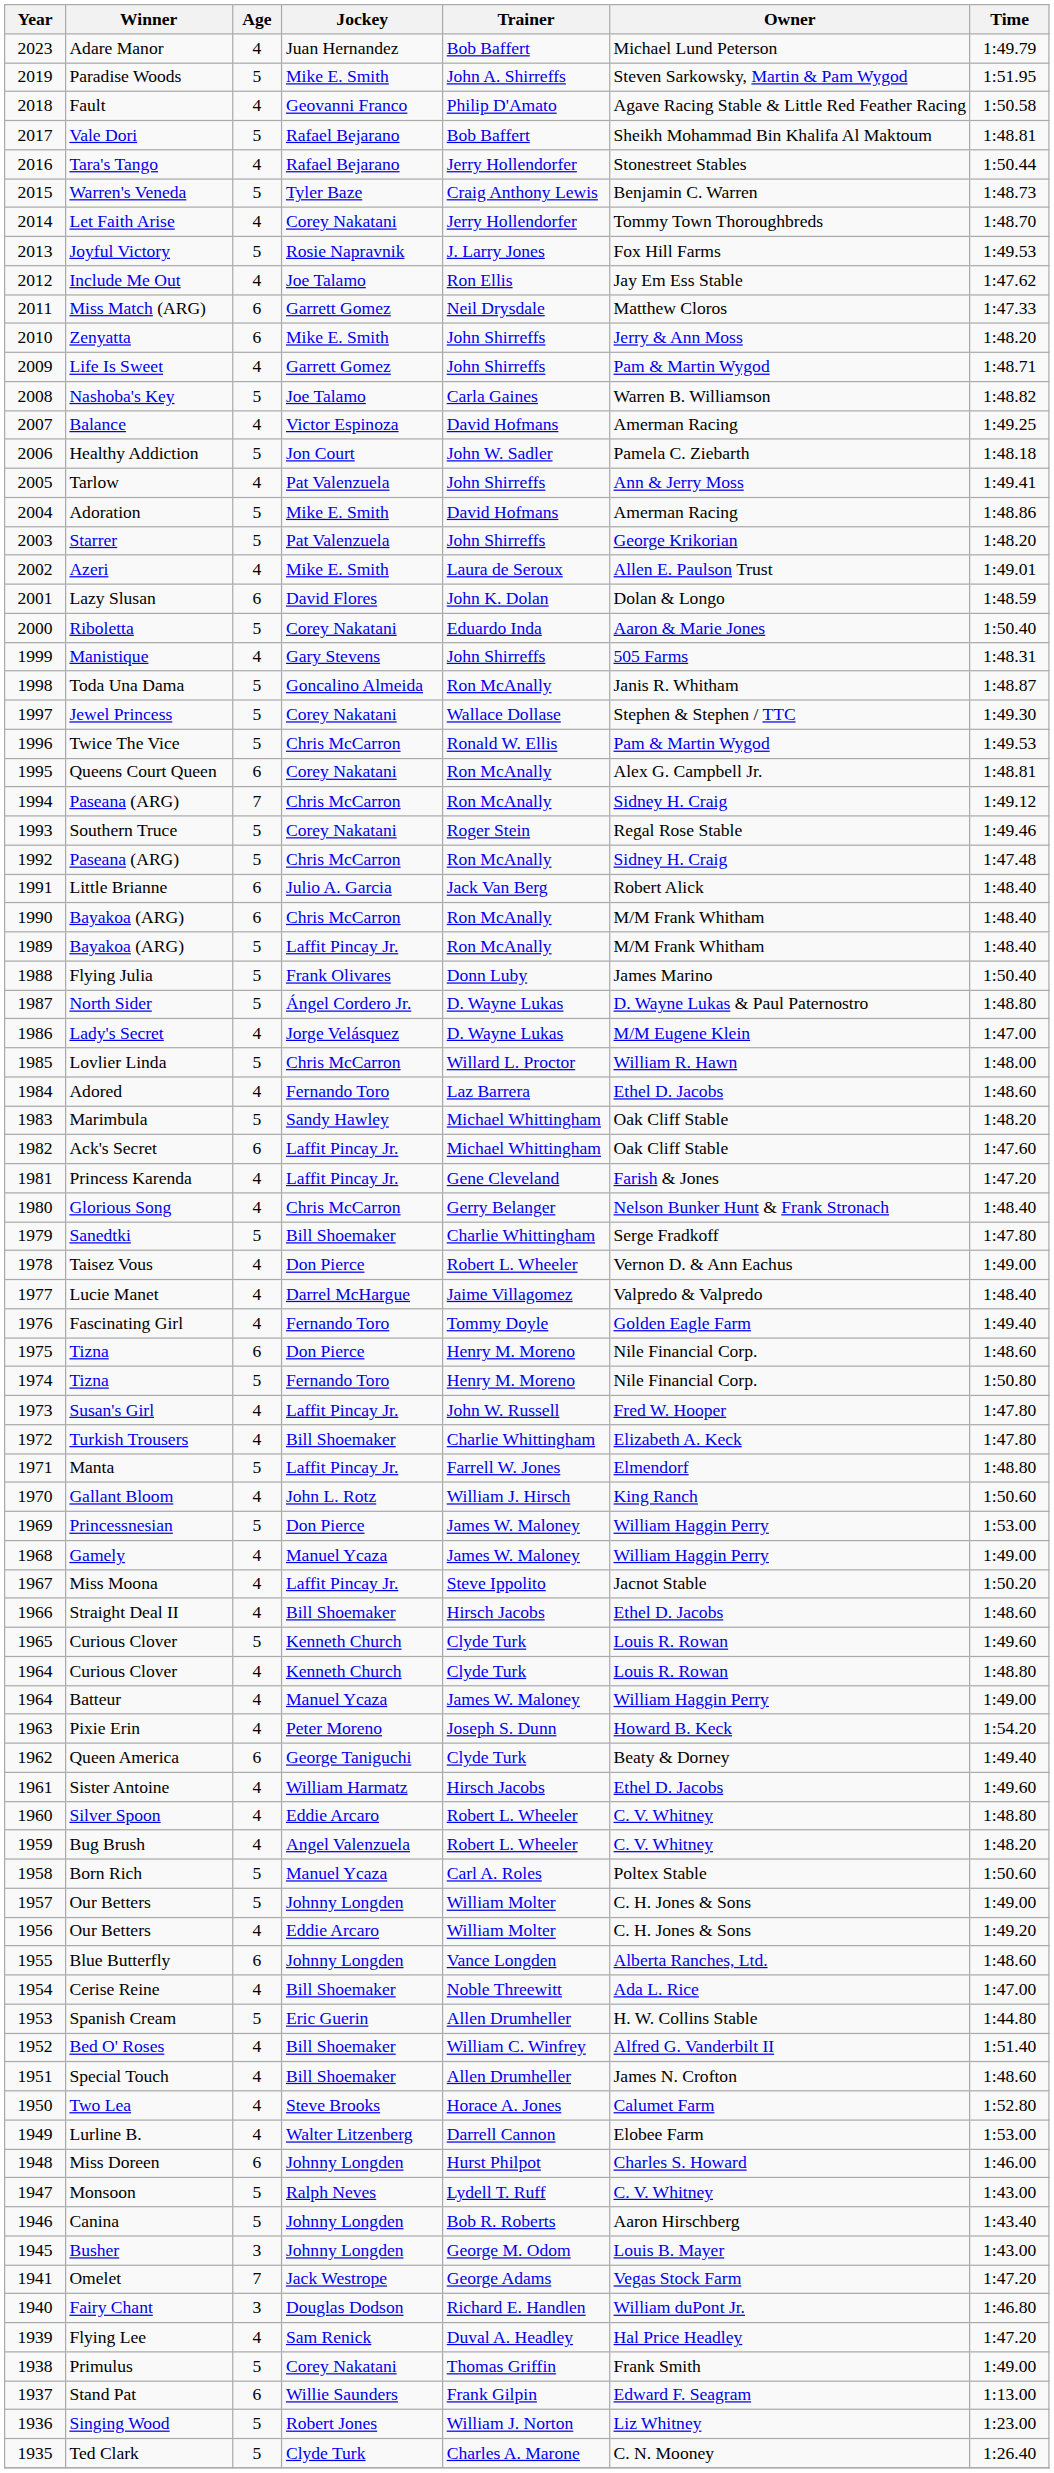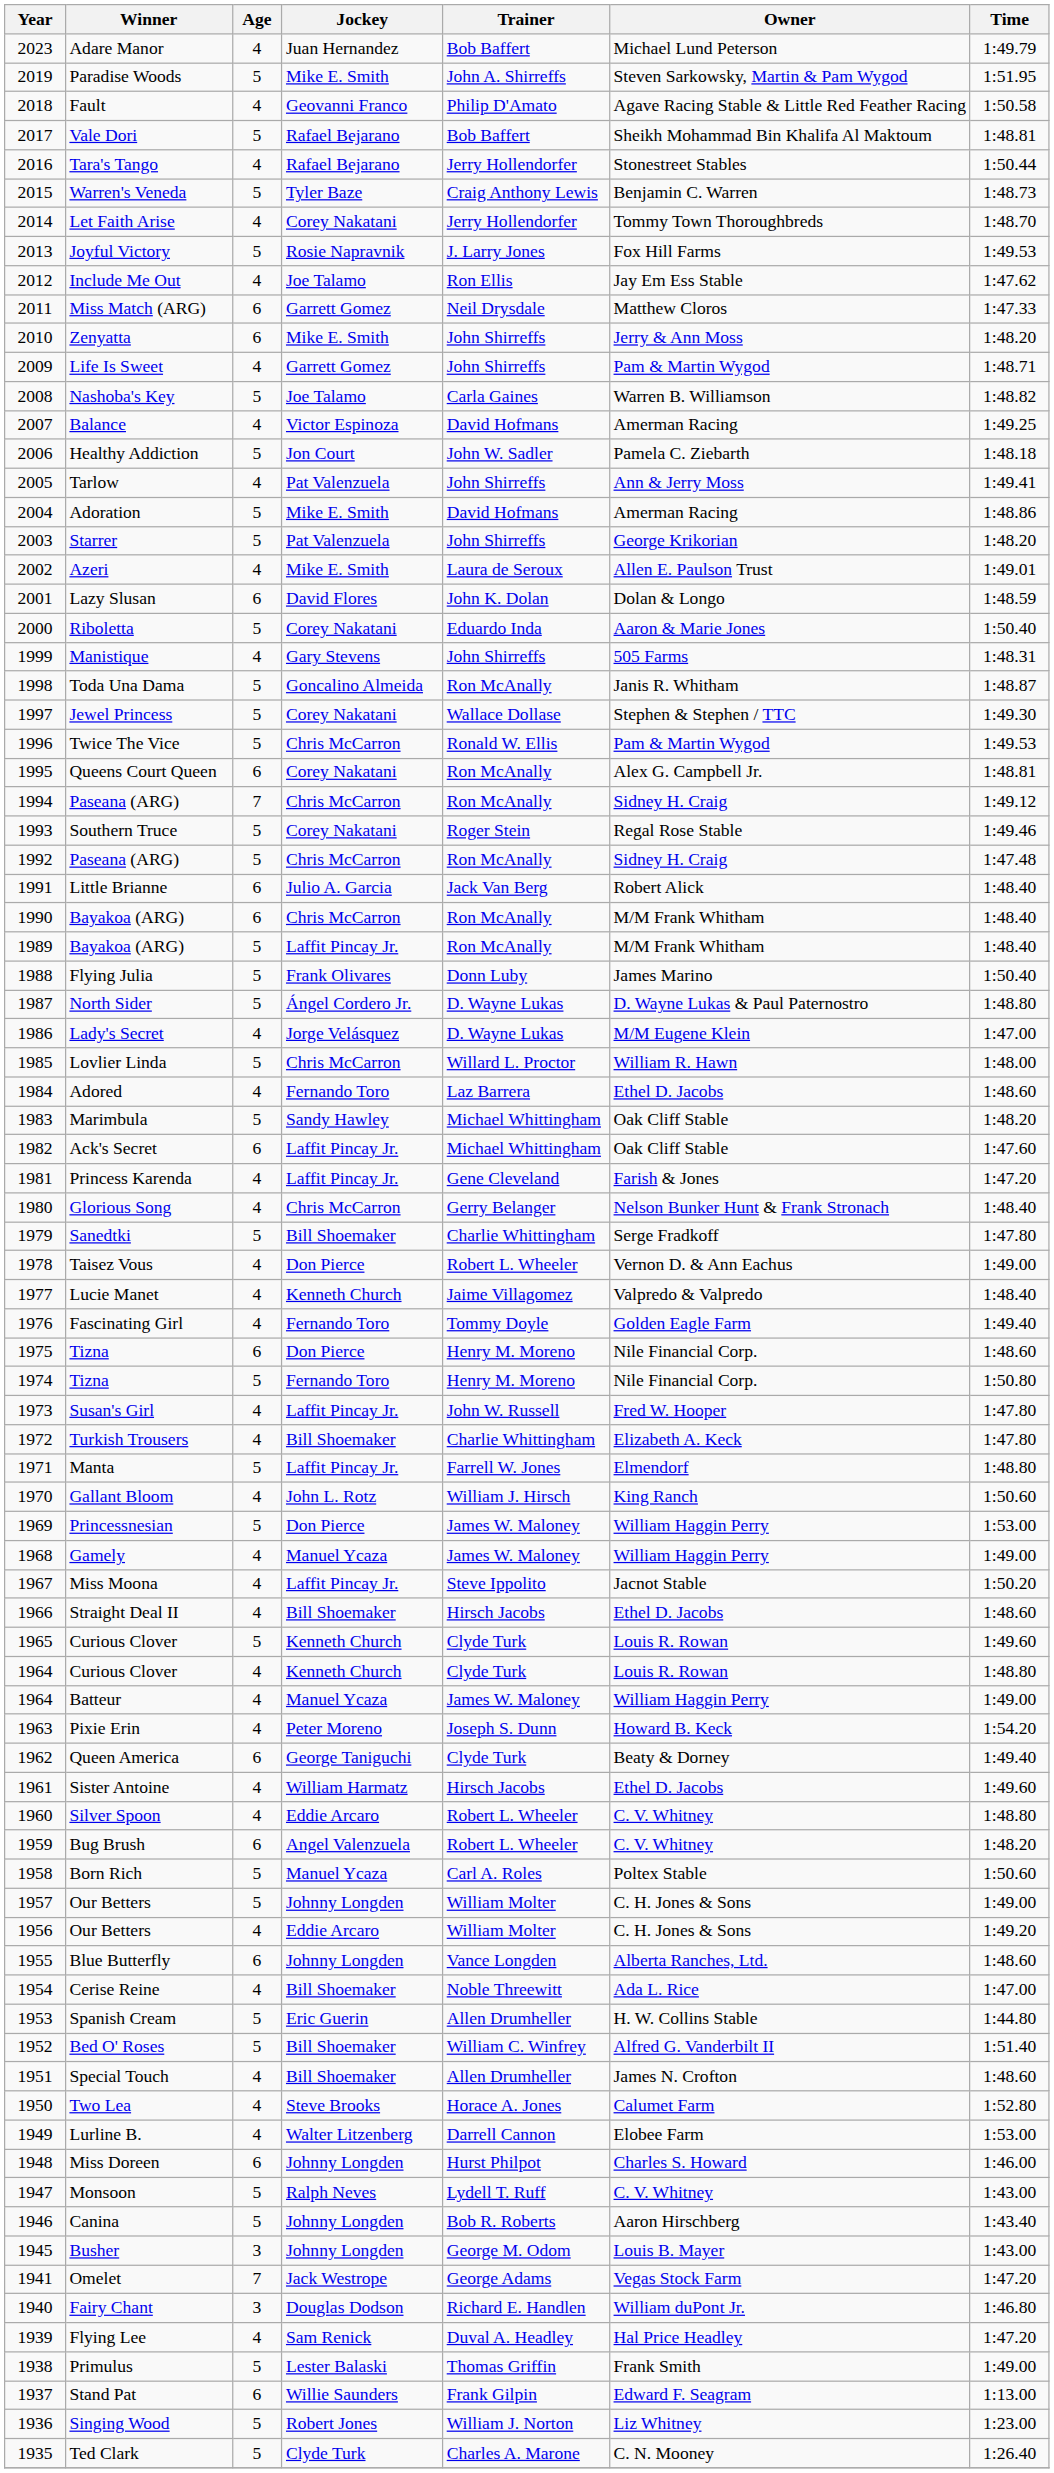(348, 1294) Darrel McHargue -> (344, 1294) Kenneth Church
(257, 1844) 4 -> (257, 1844) 6
(257, 2047) 4 -> (257, 2047) 5
(341, 2366) Corey Nakatani -> (336, 2366) Lester Balaski
